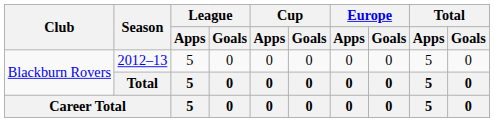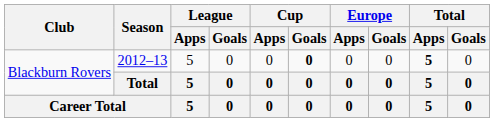(309, 60) normal -> (309, 60) bold
(429, 60) normal -> (429, 60) bold
